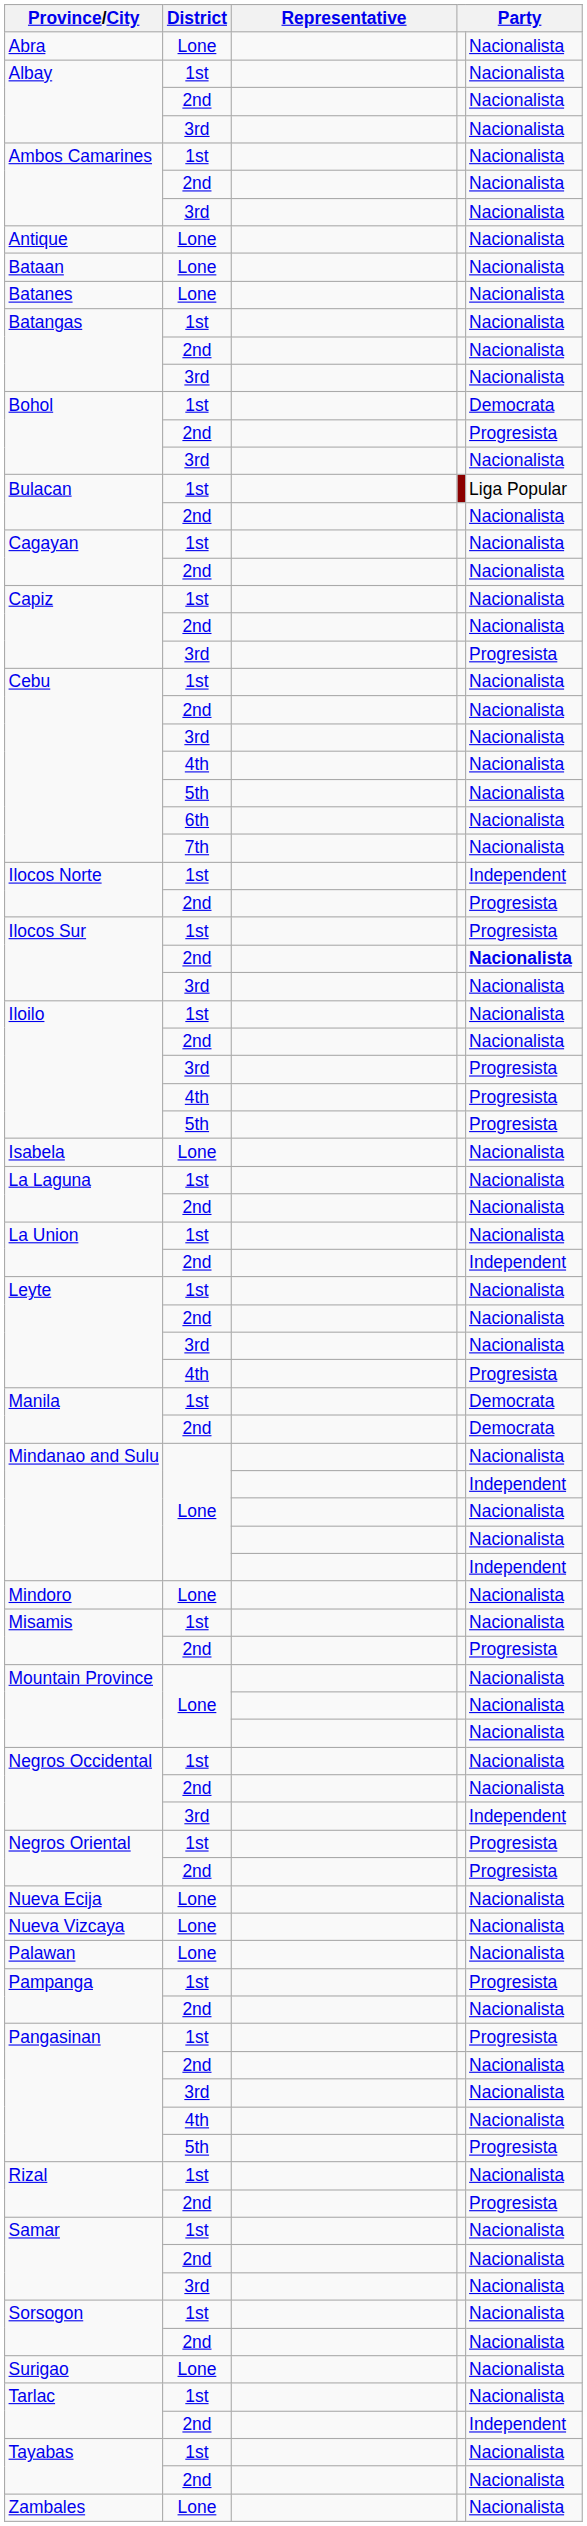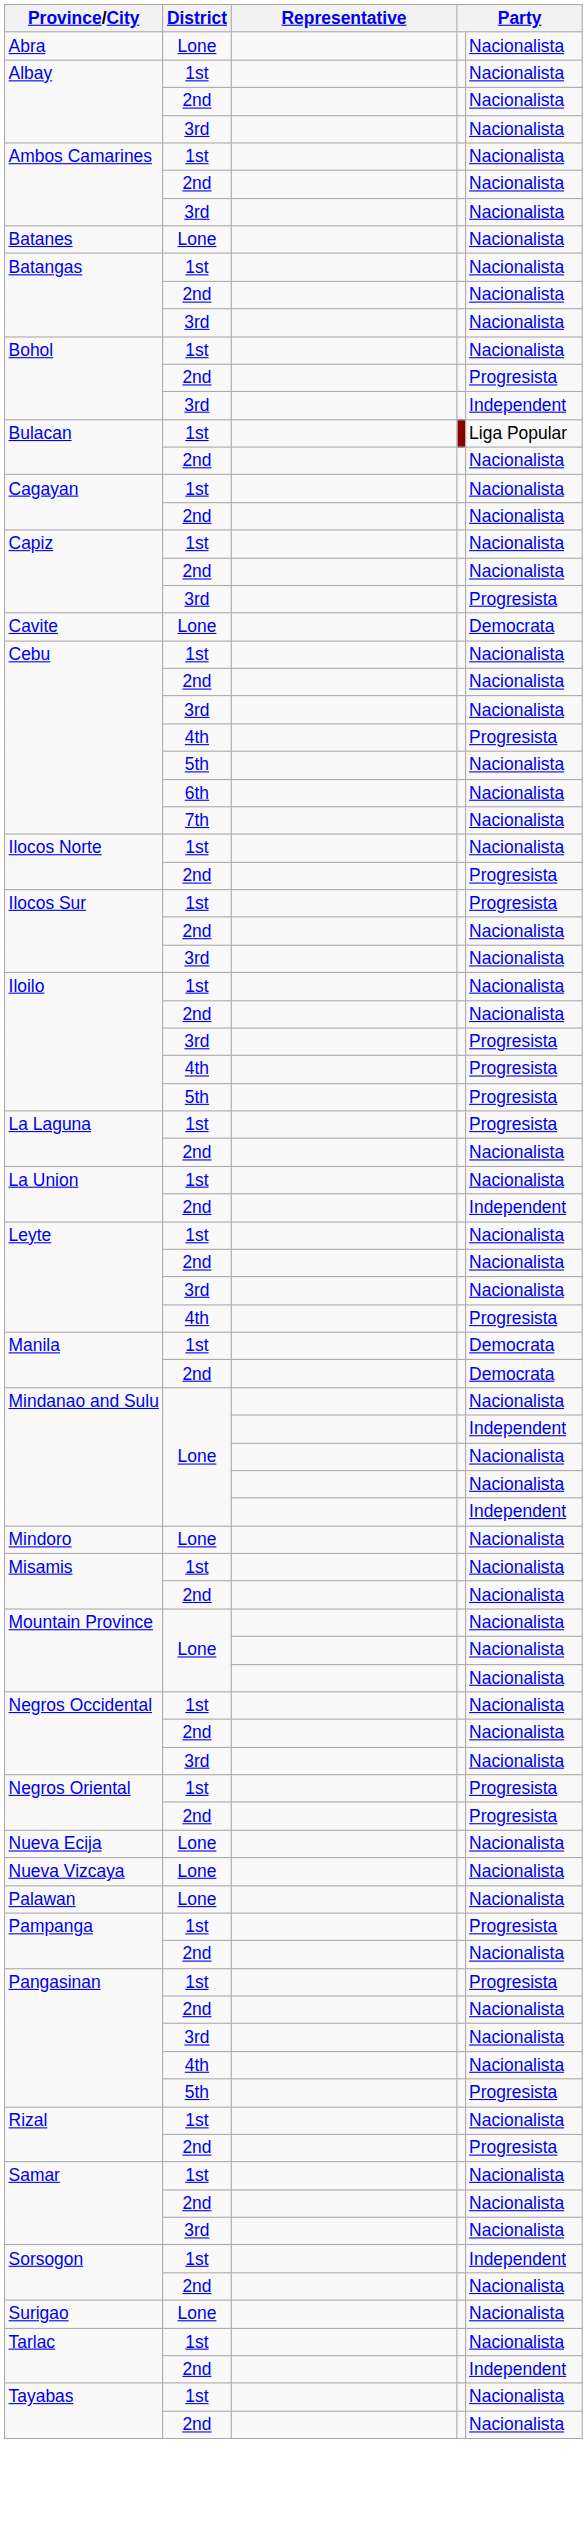- row: (38, 239)
- row: (36, 267)
(512, 405) Democrata -> (517, 350) Nacionalista
(517, 460) Nacionalista -> (518, 405) Independent
+ row: (33, 626)
(517, 765) Nacionalista -> (513, 737) Progresista
(518, 875) Independent -> (517, 848) Nacionalista
(520, 958) bold -> (517, 931) normal
- row: (37, 1152)
(517, 1179) Nacionalista -> (513, 1124) Progresista
(513, 1650) Progresista -> (517, 1594) Nacionalista
(518, 1816) Independent -> (517, 1760) Nacionalista
(517, 2314) Nacionalista -> (518, 2258) Independent
- row: (47, 2507)
